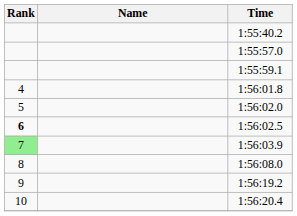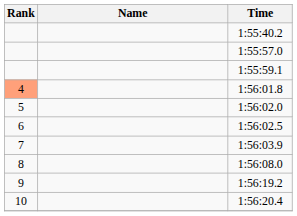(21, 88) no background -> (21, 88) lightsalmon background
(21, 126) bold -> (21, 126) normal
(21, 145) lightgreen background -> (21, 145) no background
